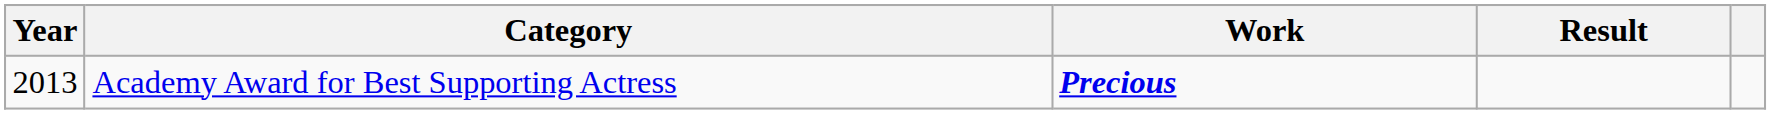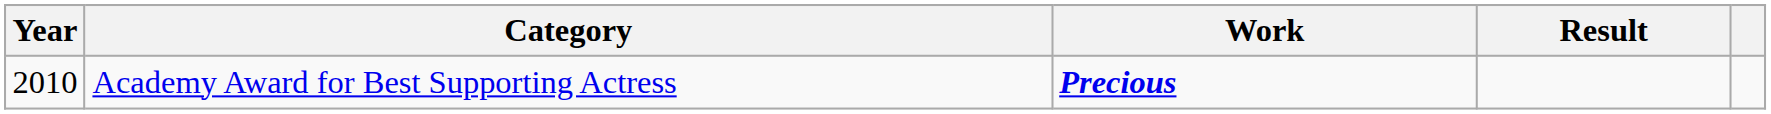(45, 81) 2013 -> (45, 81) 2010
